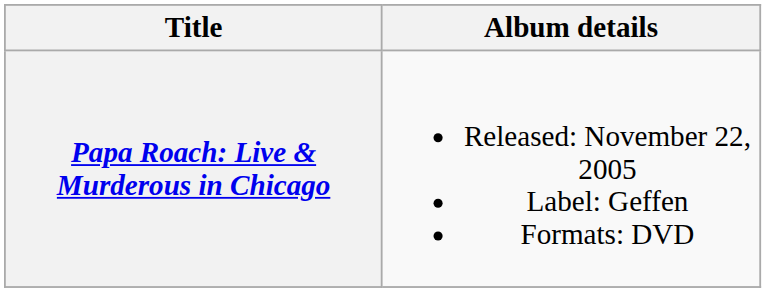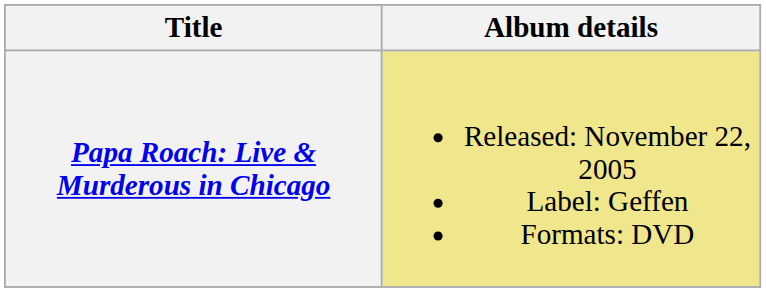(571, 185) no background -> (571, 185) khaki background
